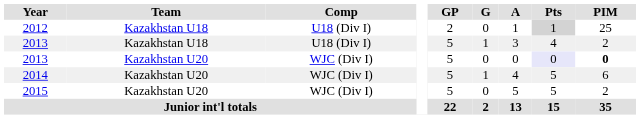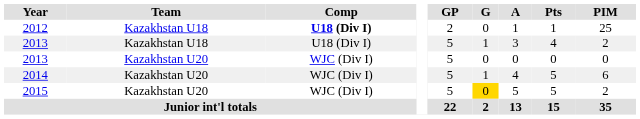(341, 27) normal -> (341, 27) bold
(554, 27) lightgrey background -> (554, 27) no background
(554, 59) lavender background -> (554, 59) no background
(605, 59) bold -> (605, 59) normal
(486, 91) no background -> (486, 91) gold background
